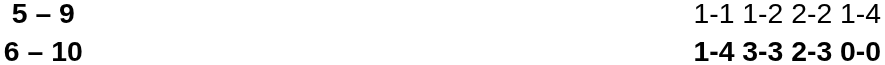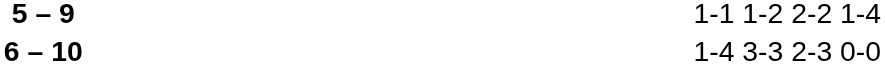(787, 51) bold -> (787, 51) normal
